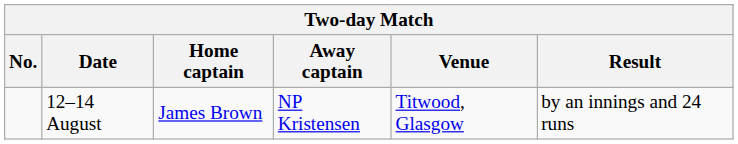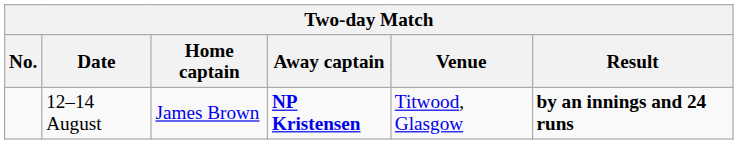(319, 113) normal -> (316, 113) bold
(621, 113) normal -> (621, 113) bold
